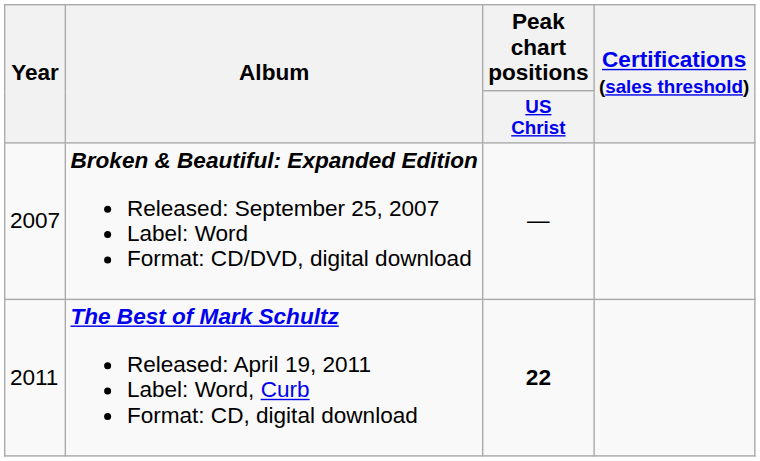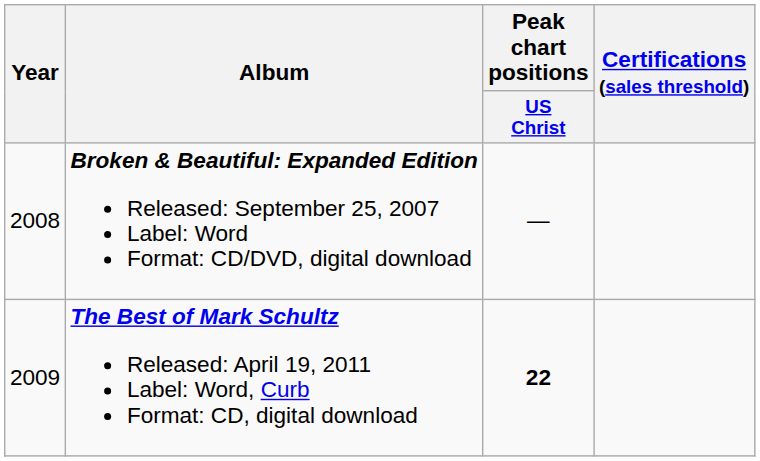(35, 220) 2007 -> (35, 220) 2008
(34, 377) 2011 -> (35, 377) 2009
